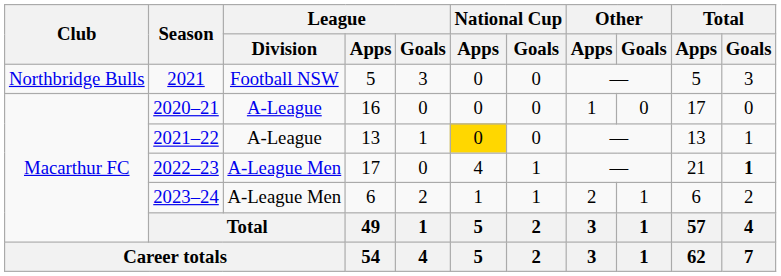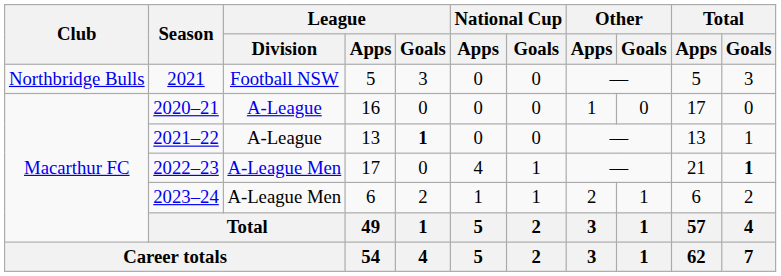(423, 138) normal -> (423, 138) bold
(478, 138) gold background -> (478, 138) no background
